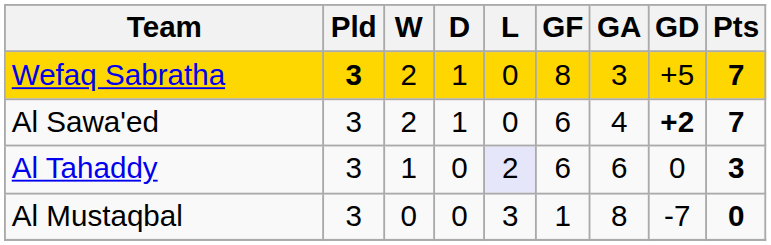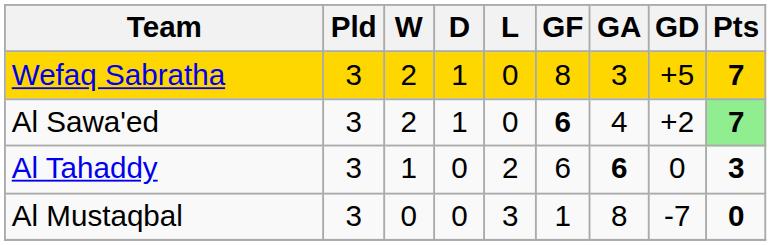(354, 74) bold -> (354, 74) normal
(563, 121) normal -> (563, 121) bold
(677, 121) bold -> (677, 121) normal
(736, 121) no background -> (736, 121) lightgreen background
(510, 168) lavender background -> (510, 168) no background
(619, 168) normal -> (619, 168) bold
